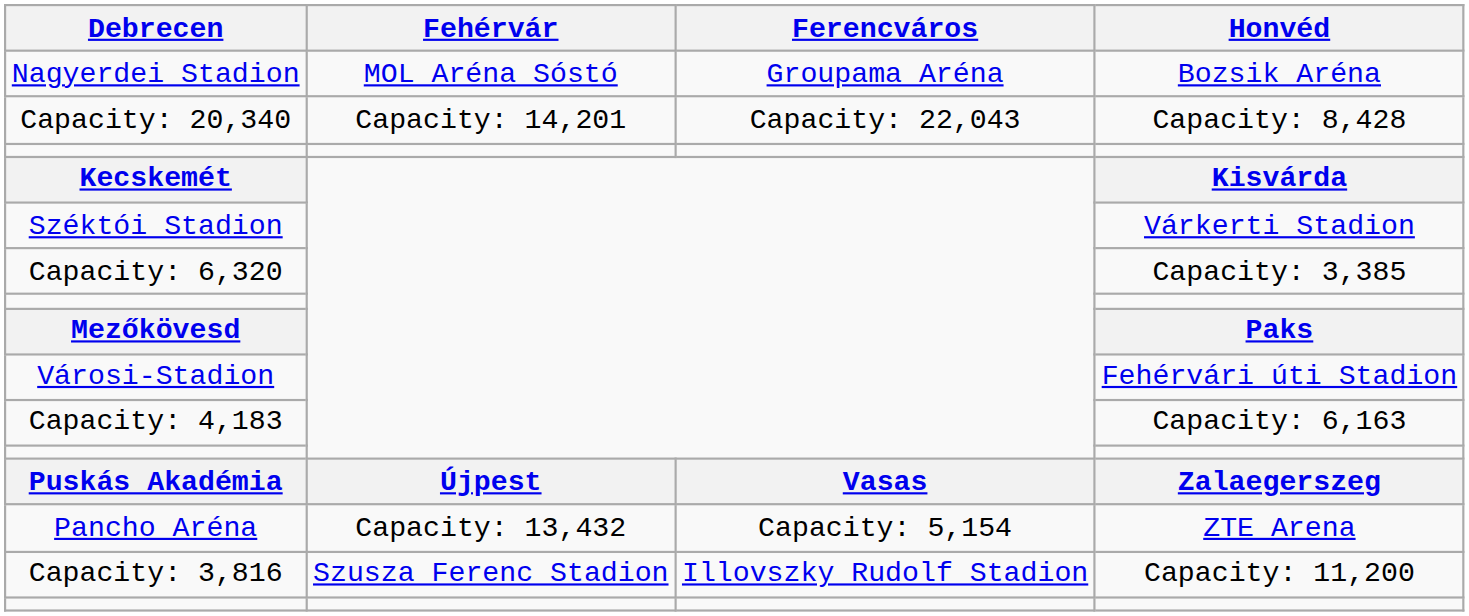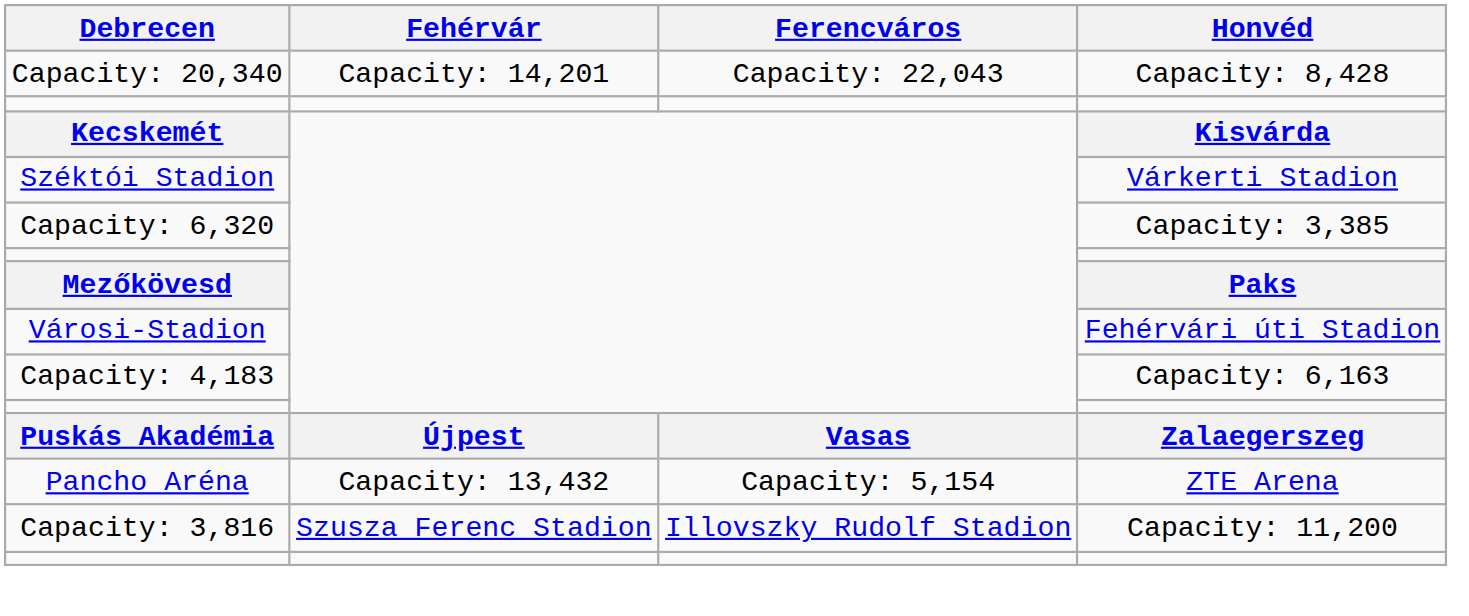- row: (156, 74)
